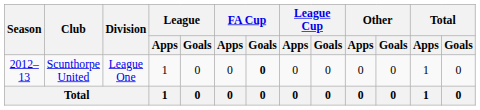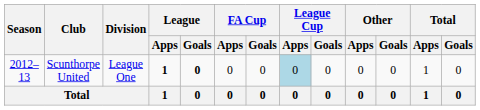(165, 70) normal -> (165, 70) bold
(197, 70) normal -> (197, 70) bold
(263, 70) bold -> (263, 70) normal
(295, 70) no background -> (295, 70) lightblue background
